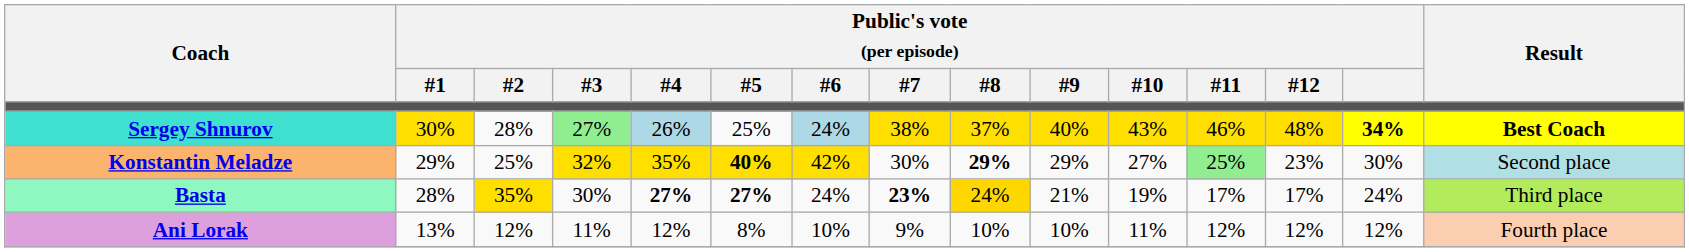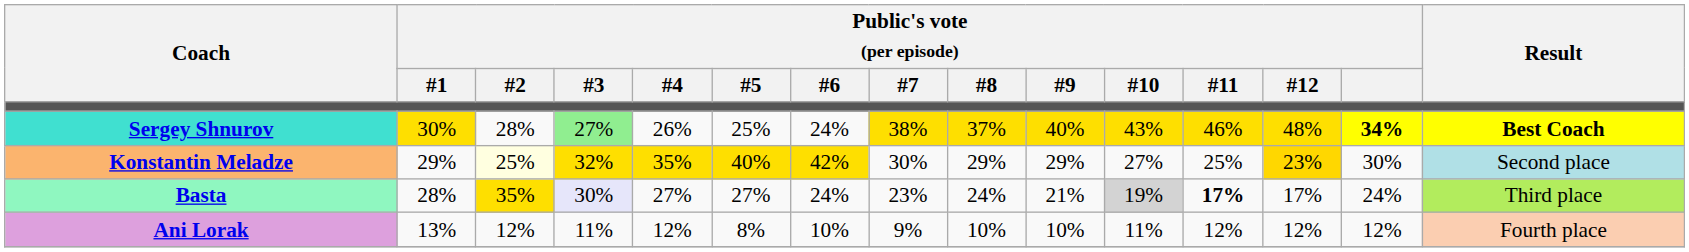(671, 128) lightblue background -> (672, 128) no background
(830, 128) lightblue background -> (829, 128) no background
(513, 161) no background -> (515, 161) lightyellow background
(751, 161) bold -> (751, 161) normal
(990, 161) bold -> (986, 161) normal
(1226, 161) lightgreen background -> (1223, 161) no background
(1304, 161) no background -> (1303, 161) gold background
(592, 195) no background -> (594, 195) lavender background
(671, 195) bold -> (672, 195) normal
(751, 195) bold -> (751, 195) normal
(910, 195) bold -> (908, 195) normal
(990, 195) gold background -> (986, 195) no background
(1148, 195) no background -> (1144, 195) lightgrey background
(1226, 195) normal -> (1223, 195) bold
